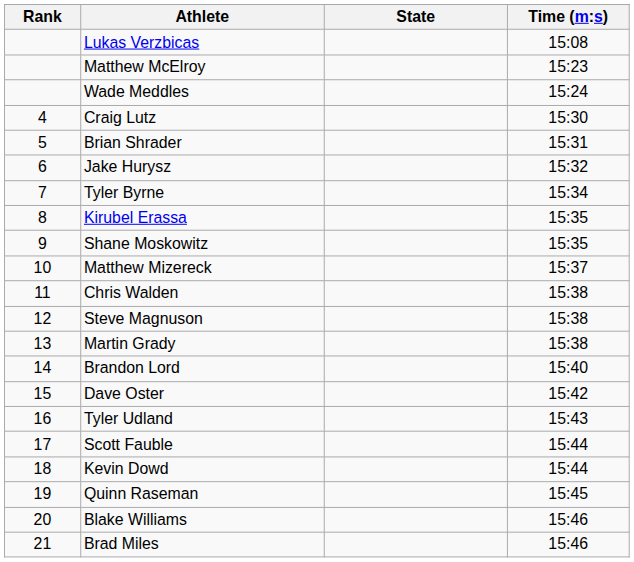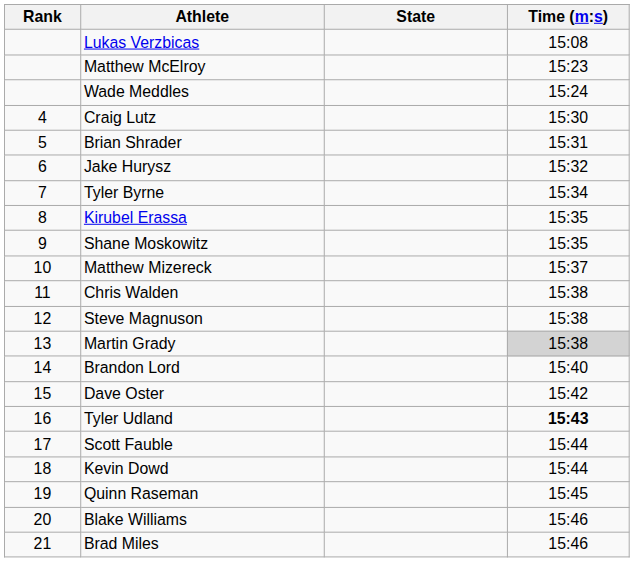(568, 343) no background -> (568, 343) lightgrey background
(568, 419) normal -> (568, 419) bold
